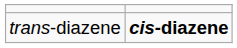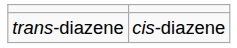(179, 27) bold -> (179, 27) normal
